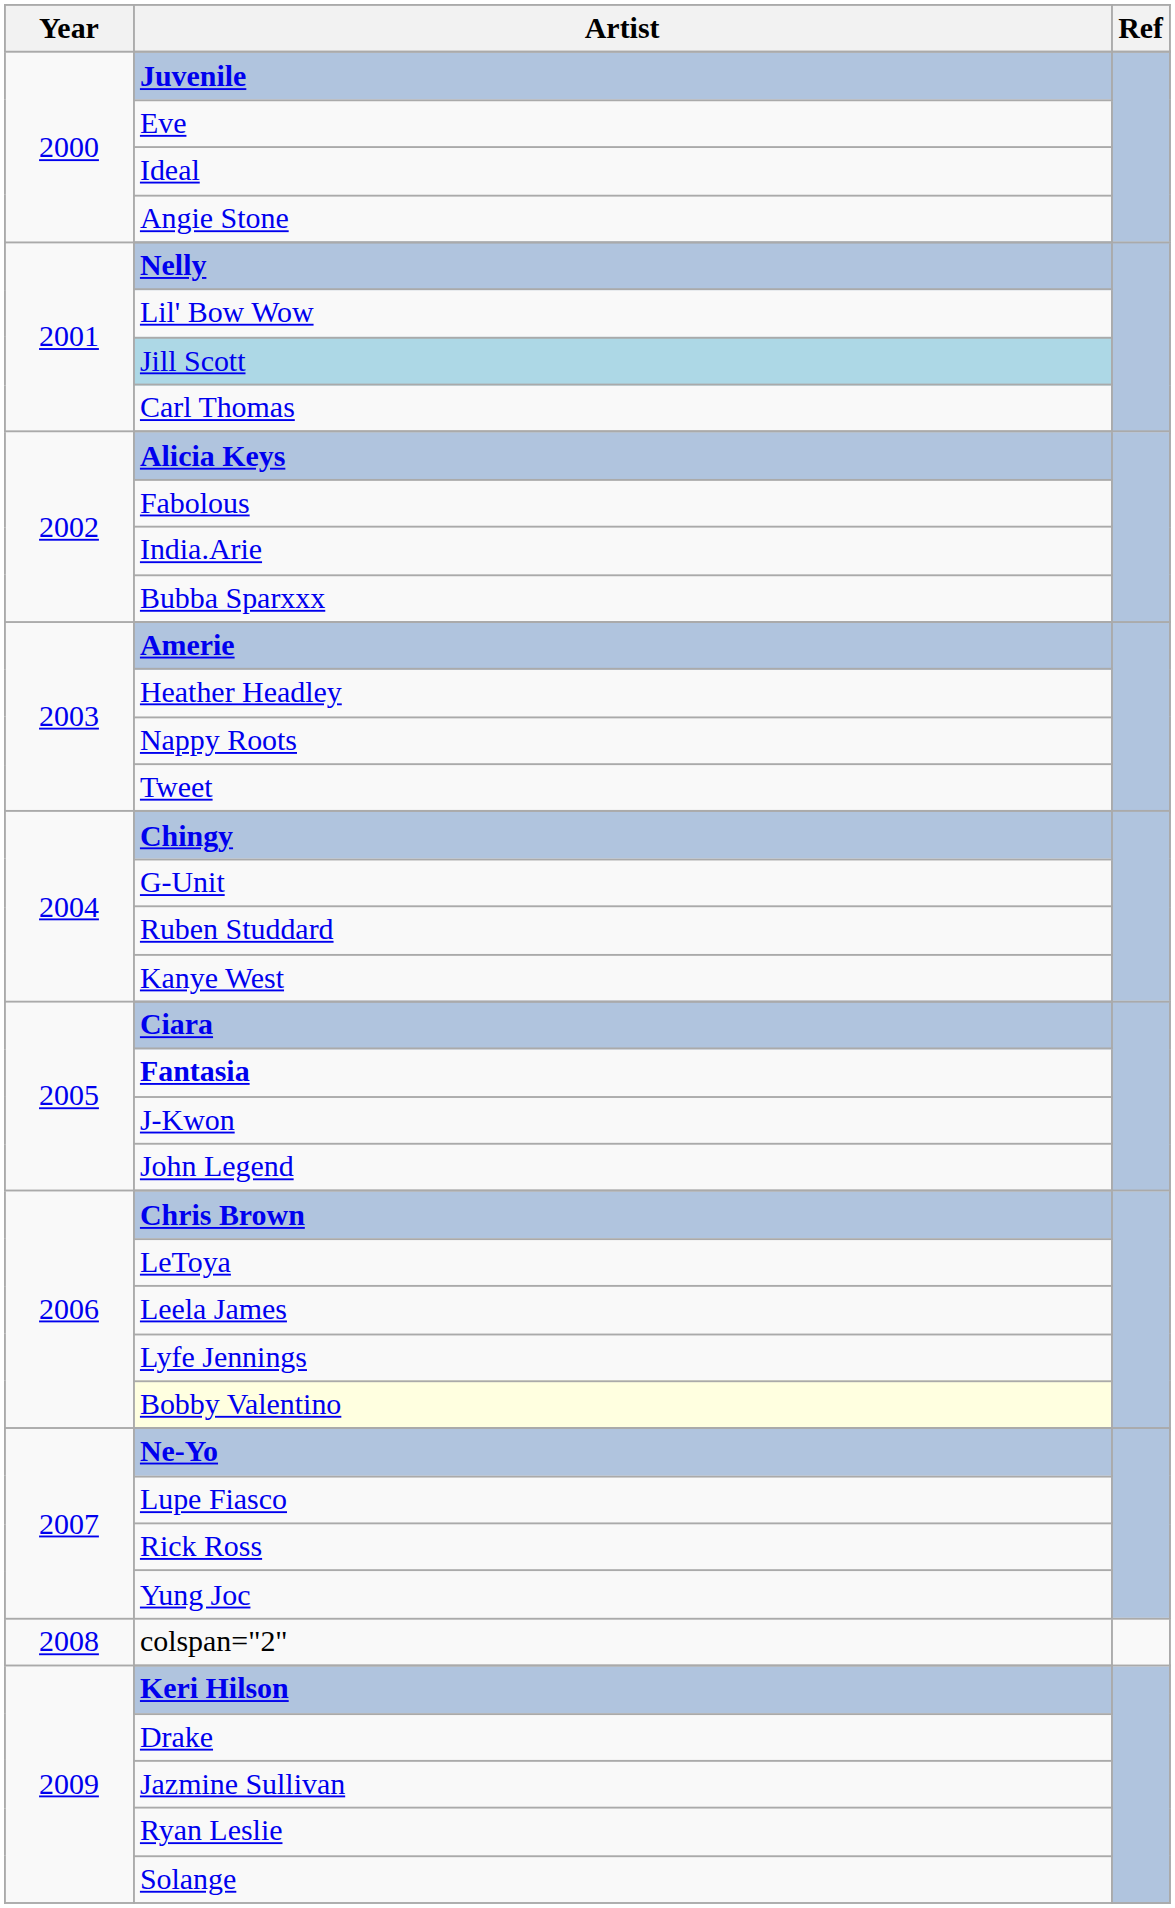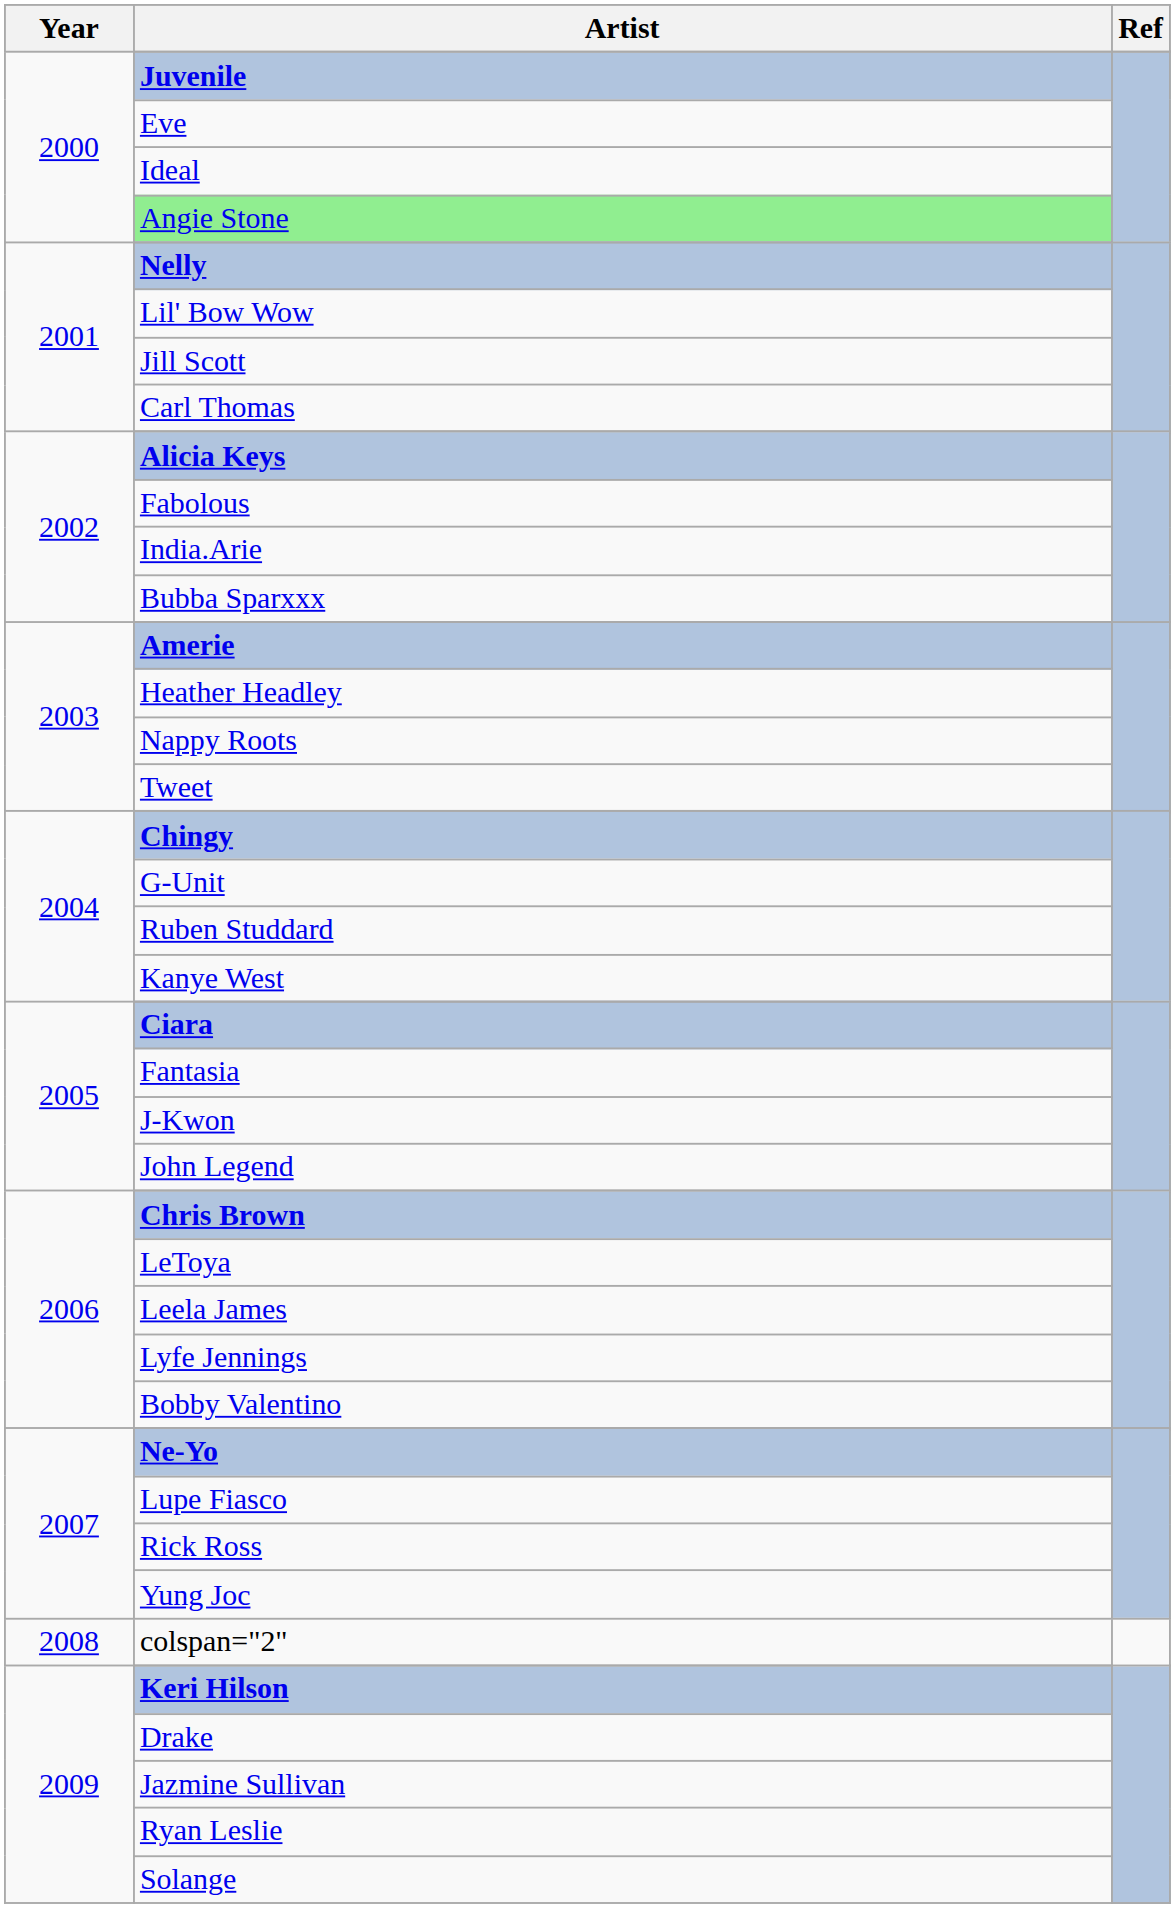(214, 218) no background -> (214, 218) lightgreen background
(193, 360) lightblue background -> (193, 360) no background
(195, 1072) bold -> (190, 1072) normal
(241, 1404) lightyellow background -> (241, 1404) no background
